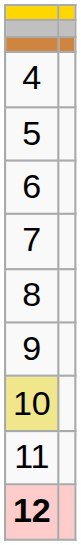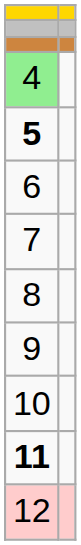(32, 78) no background -> (32, 78) lightgreen background
(32, 132) normal -> (32, 132) bold
(32, 402) khaki background -> (32, 402) no background
(32, 456) normal -> (32, 456) bold
(32, 511) bold -> (32, 511) normal
